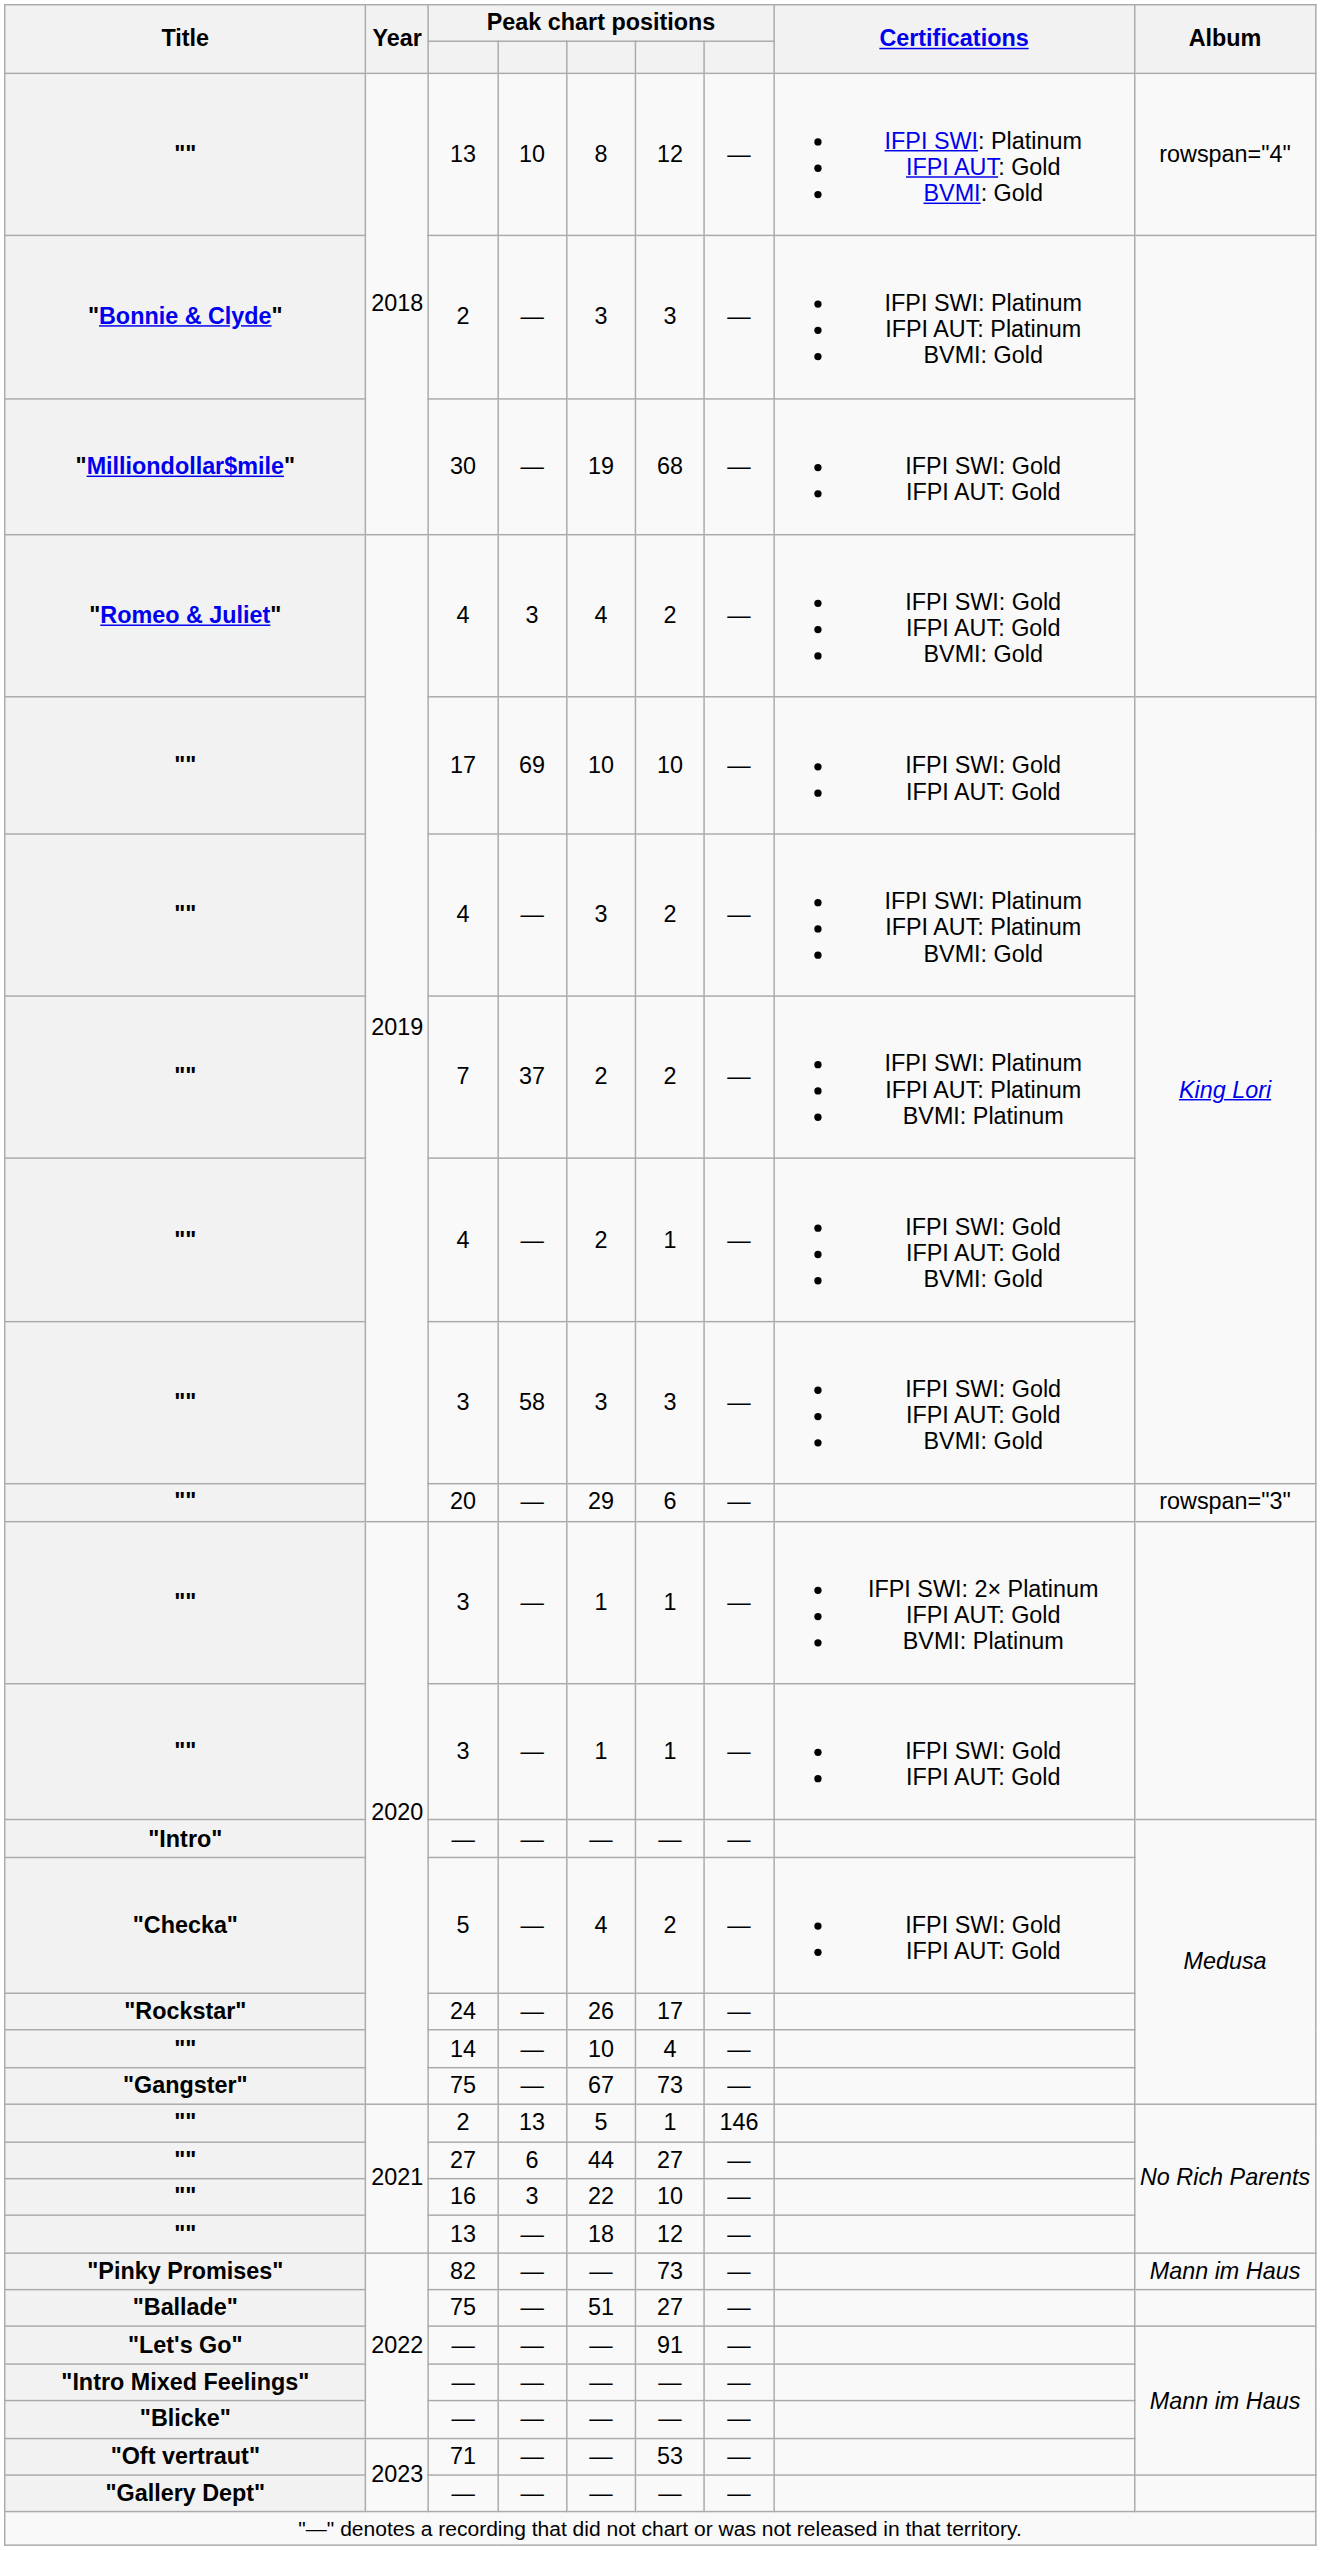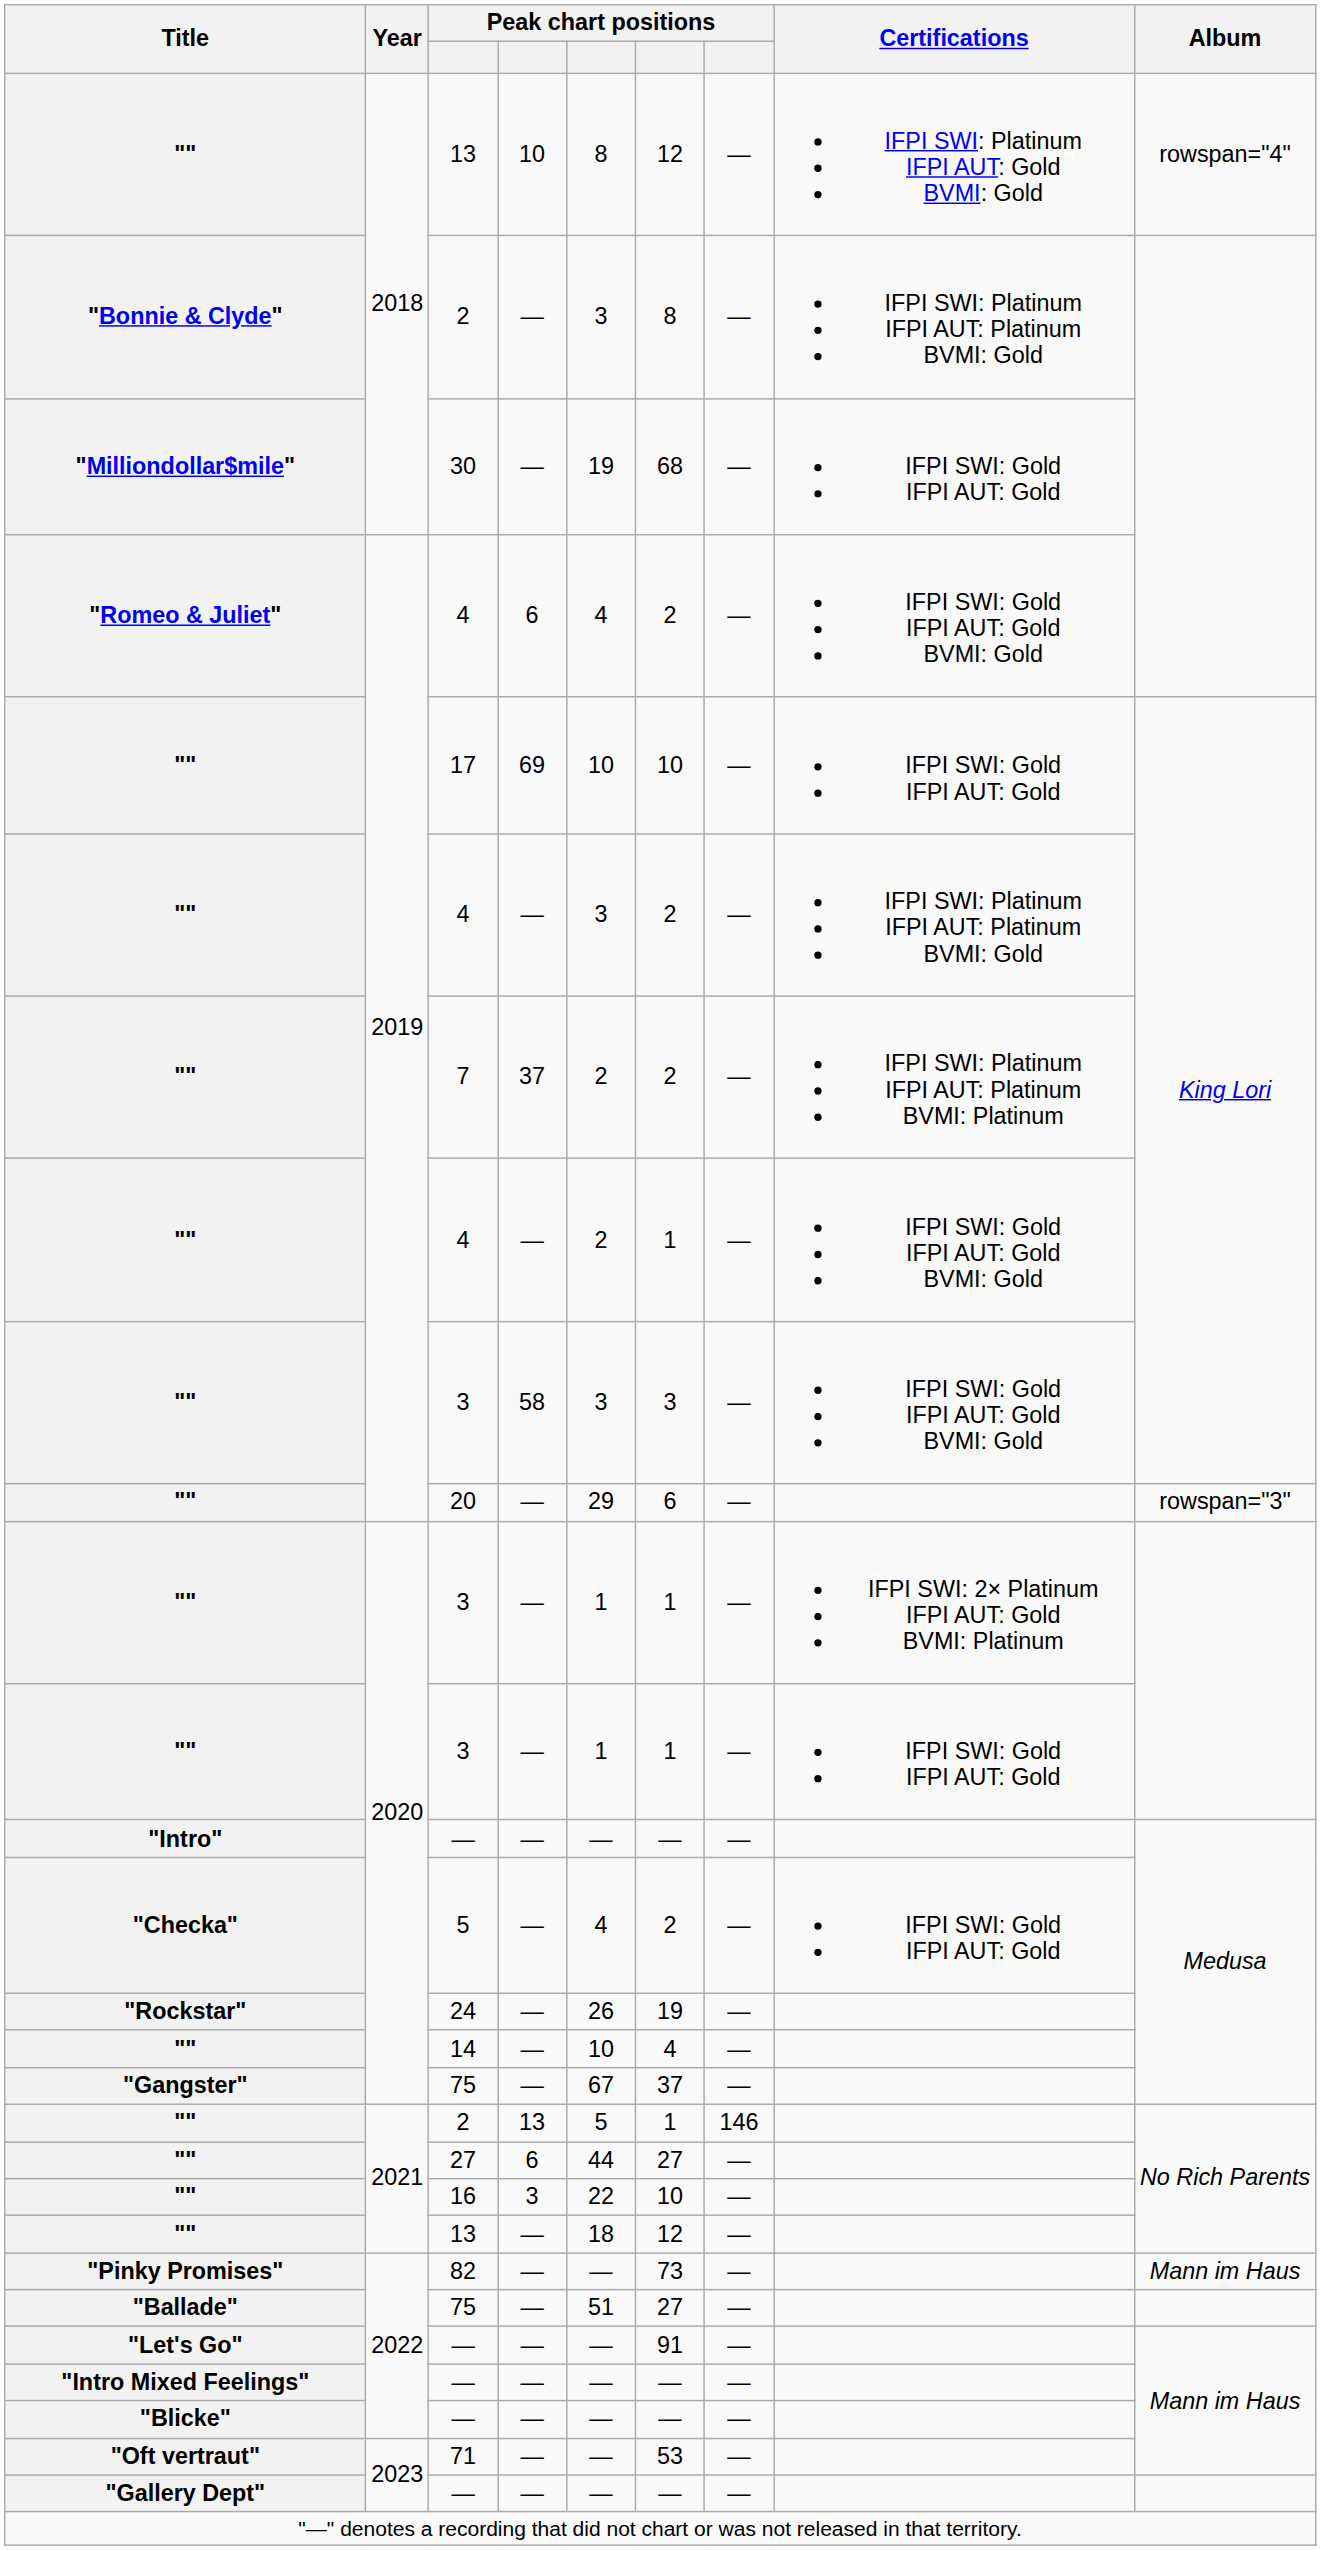(670, 316) 3 -> (670, 316) 8
(532, 615) 3 -> (532, 615) 6
(670, 2011) 17 -> (670, 2011) 19
(670, 2085) 73 -> (670, 2085) 37
